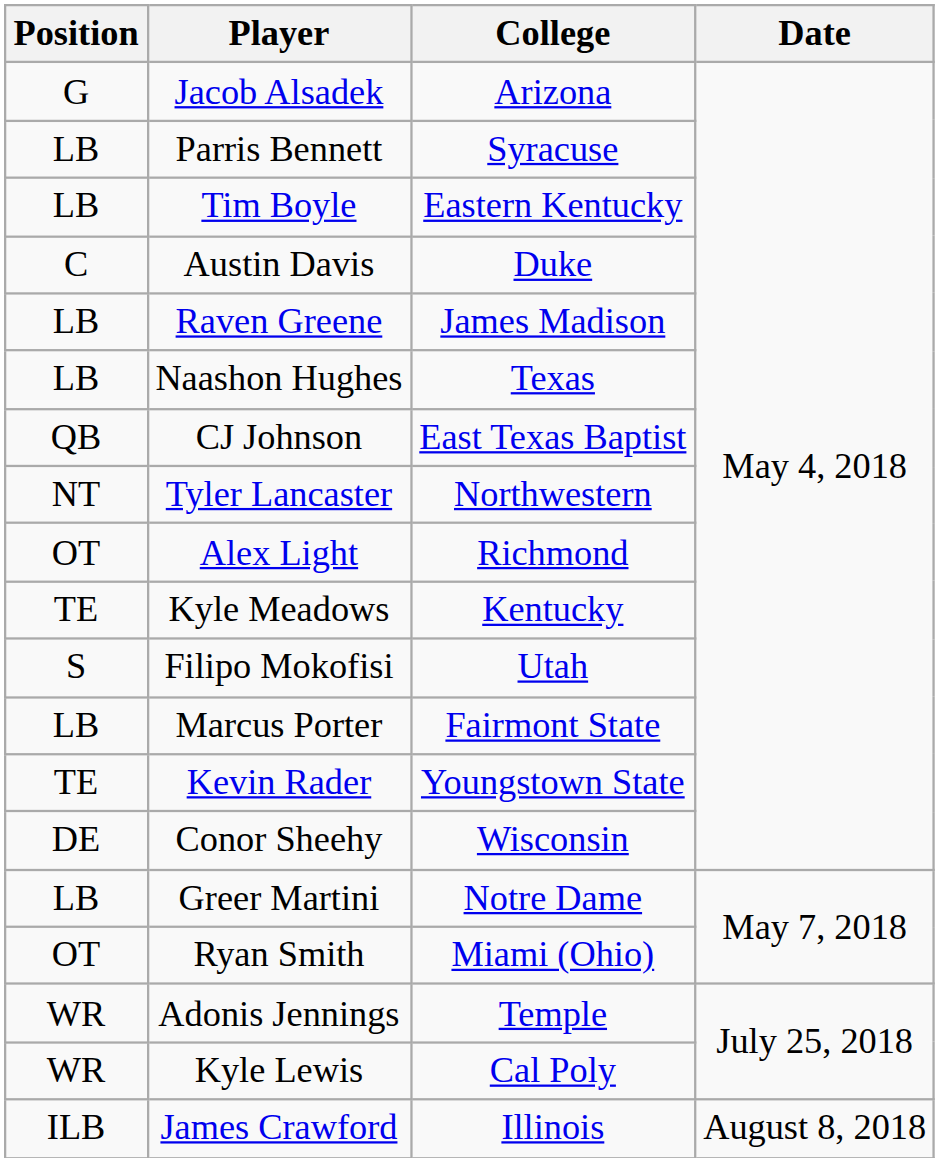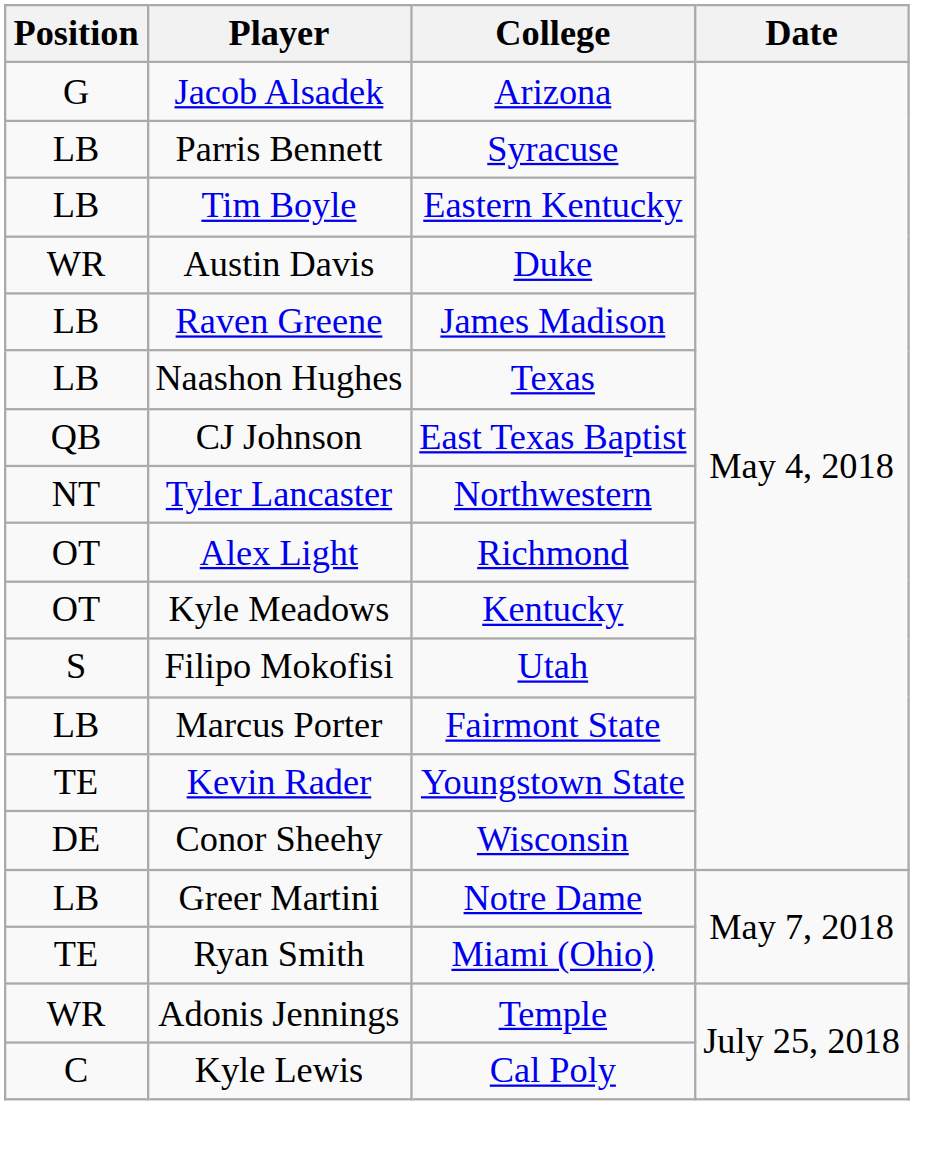(76, 263) C -> (76, 263) WR
(76, 609) TE -> (76, 609) OT
(76, 954) OT -> (76, 954) TE
(76, 1070) WR -> (76, 1070) C
- row: (279, 1127)
